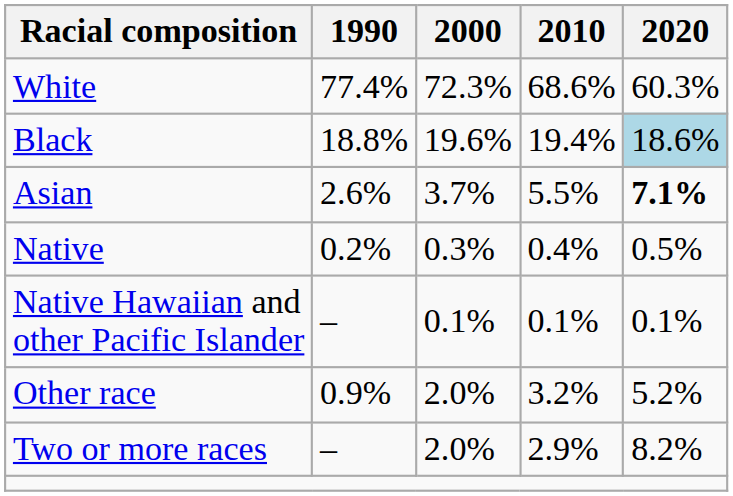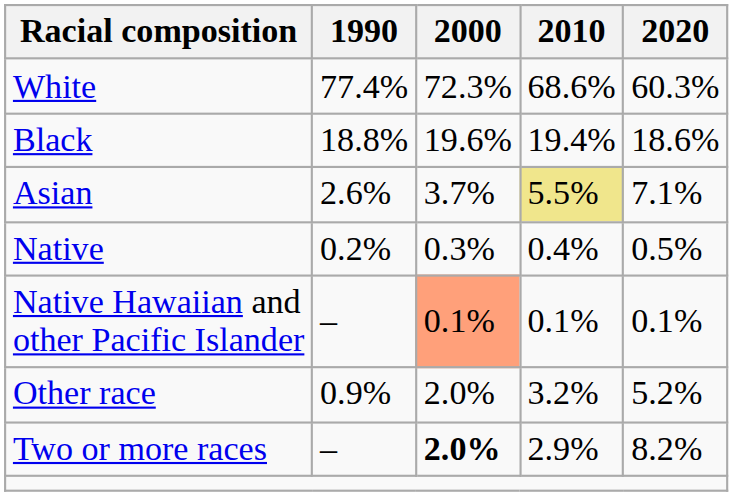(675, 139) lightblue background -> (675, 139) no background
(563, 193) no background -> (563, 193) khaki background
(670, 193) bold -> (667, 193) normal
(459, 320) no background -> (459, 320) lightsalmon background
(459, 448) normal -> (462, 448) bold
